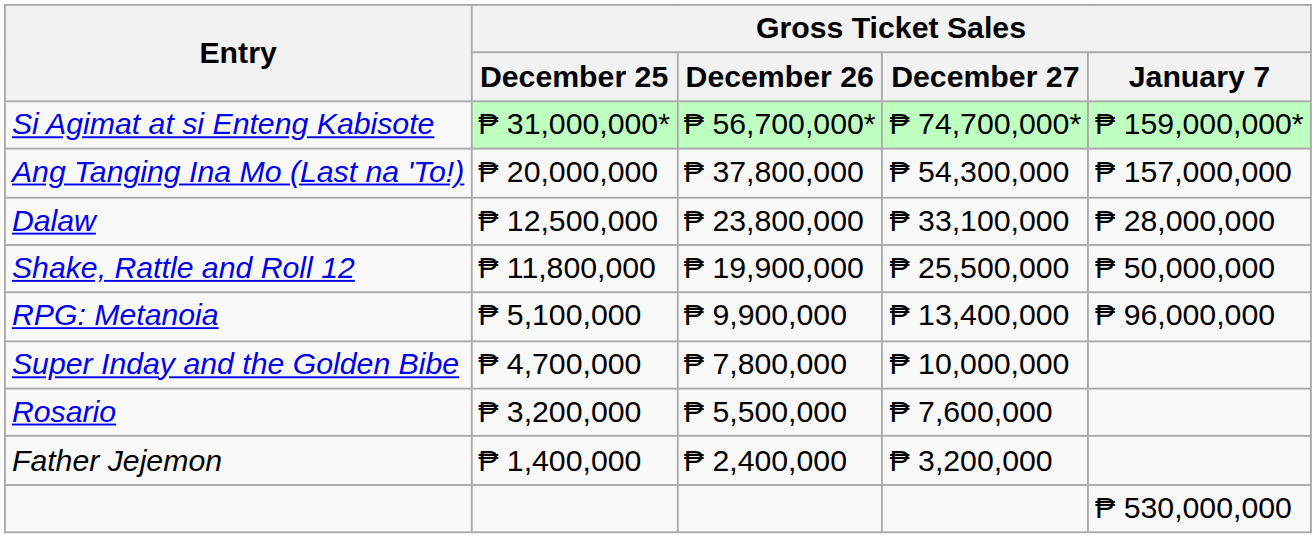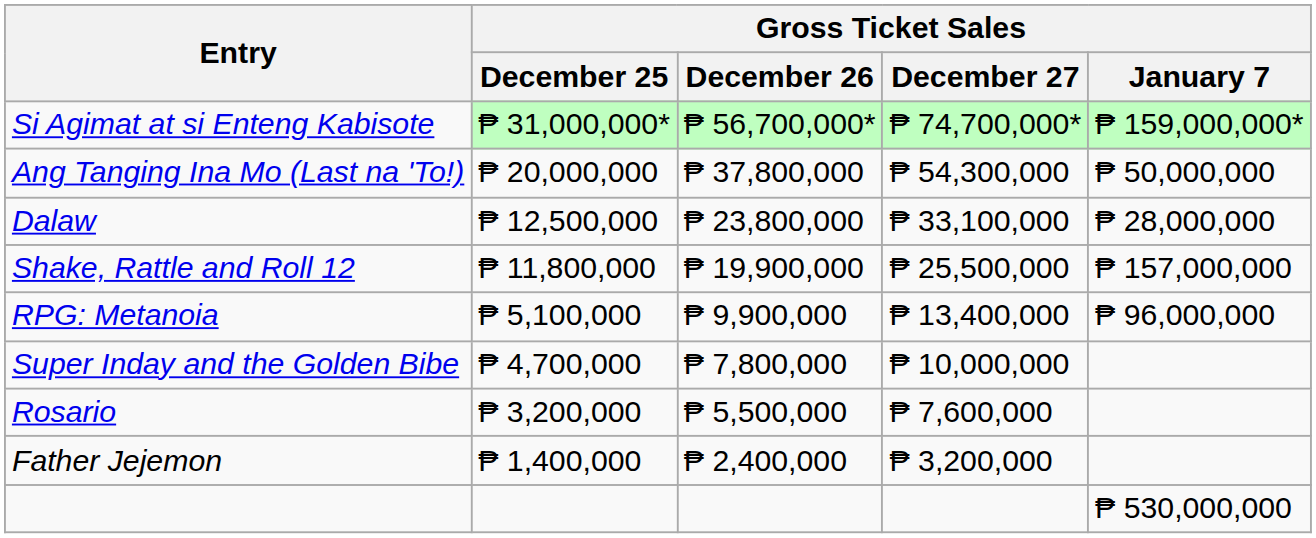(1193, 172) ₱ 157,000,000 -> (1185, 172) ₱ 50,000,000
(1185, 268) ₱ 50,000,000 -> (1193, 268) ₱ 157,000,000
